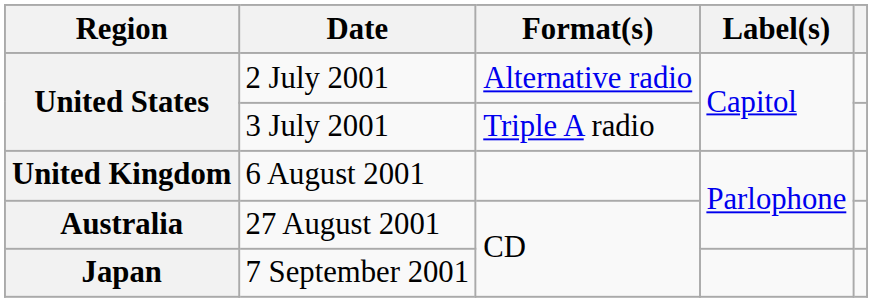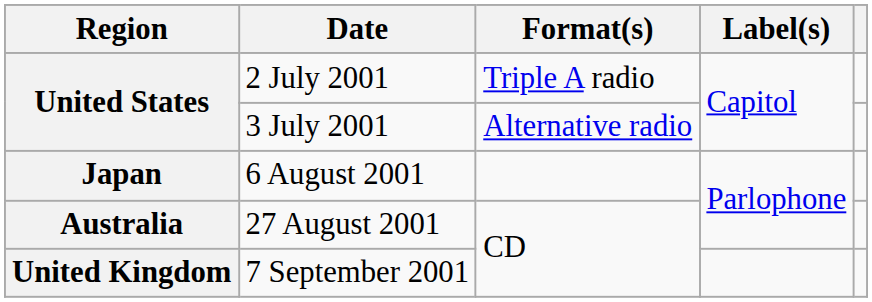(588, 77) Alternative radio -> (569, 77) Triple A radio
(569, 126) Triple A radio -> (588, 126) Alternative radio
(122, 175) United Kingdom -> (122, 175) Japan
(122, 272) Japan -> (122, 272) United Kingdom
